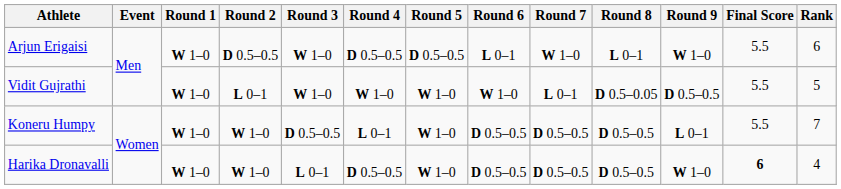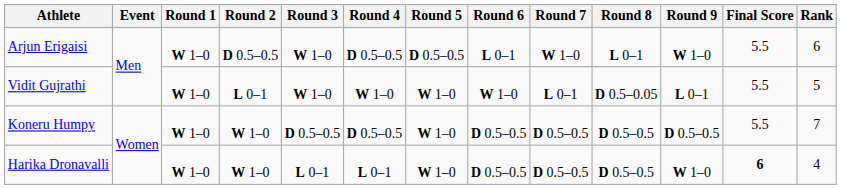(692, 94) D 0.5–0.5 -> (692, 94) L 0–1
(375, 133) L 0–1 -> (375, 133) D 0.5–0.5
(692, 133) L 0–1 -> (692, 133) D 0.5–0.5
(375, 173) D 0.5–0.5 -> (375, 173) L 0–1
